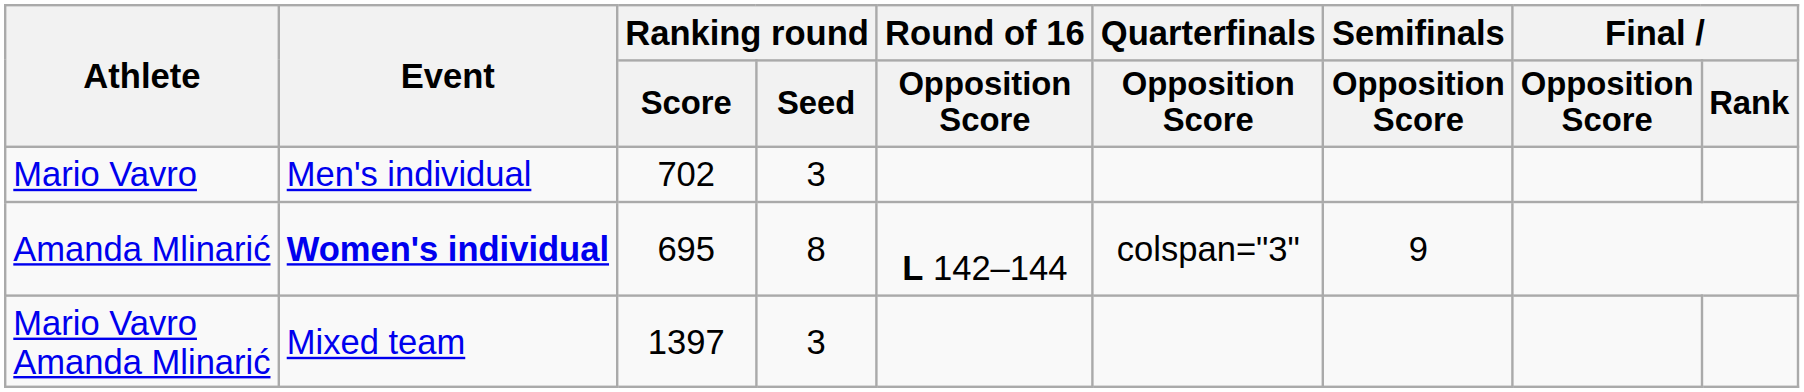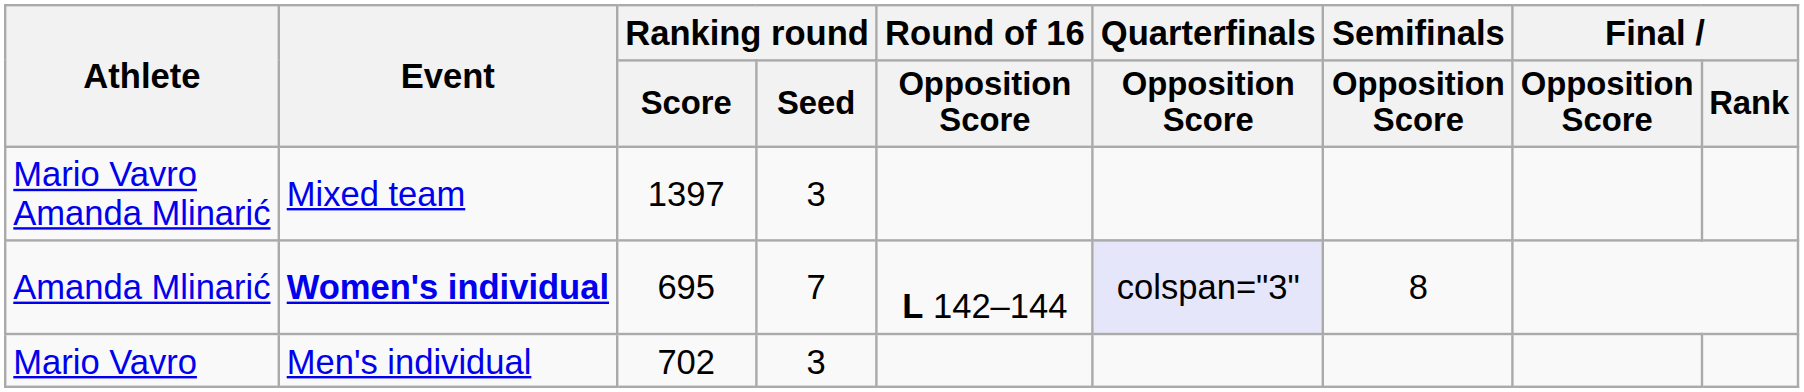rows swapped: (105, 175) <-> (142, 342)
(816, 249) 8 -> (816, 287) 7
(1208, 249) no background -> (1208, 287) lavender background
(1418, 249) 9 -> (1418, 287) 8
